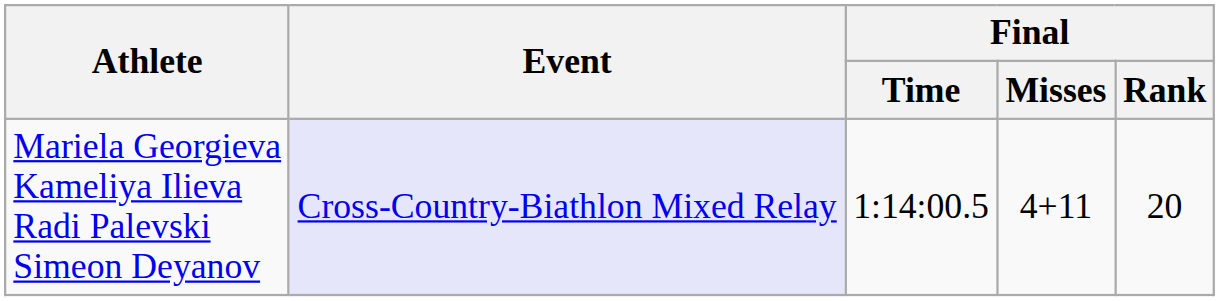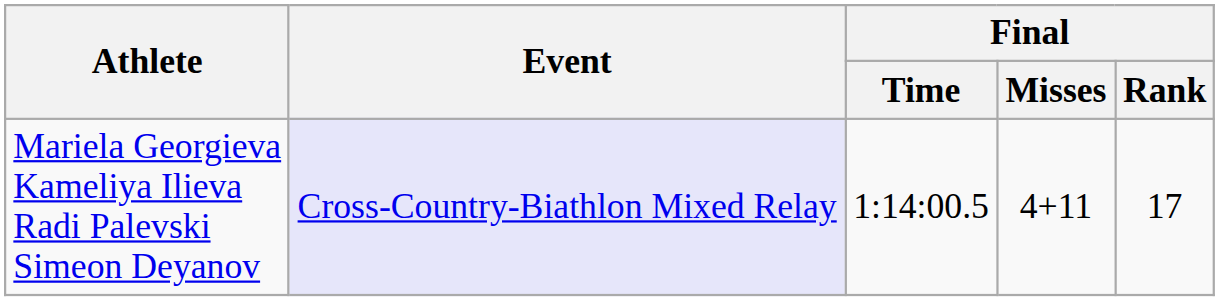(1165, 206) 20 -> (1165, 206) 17
